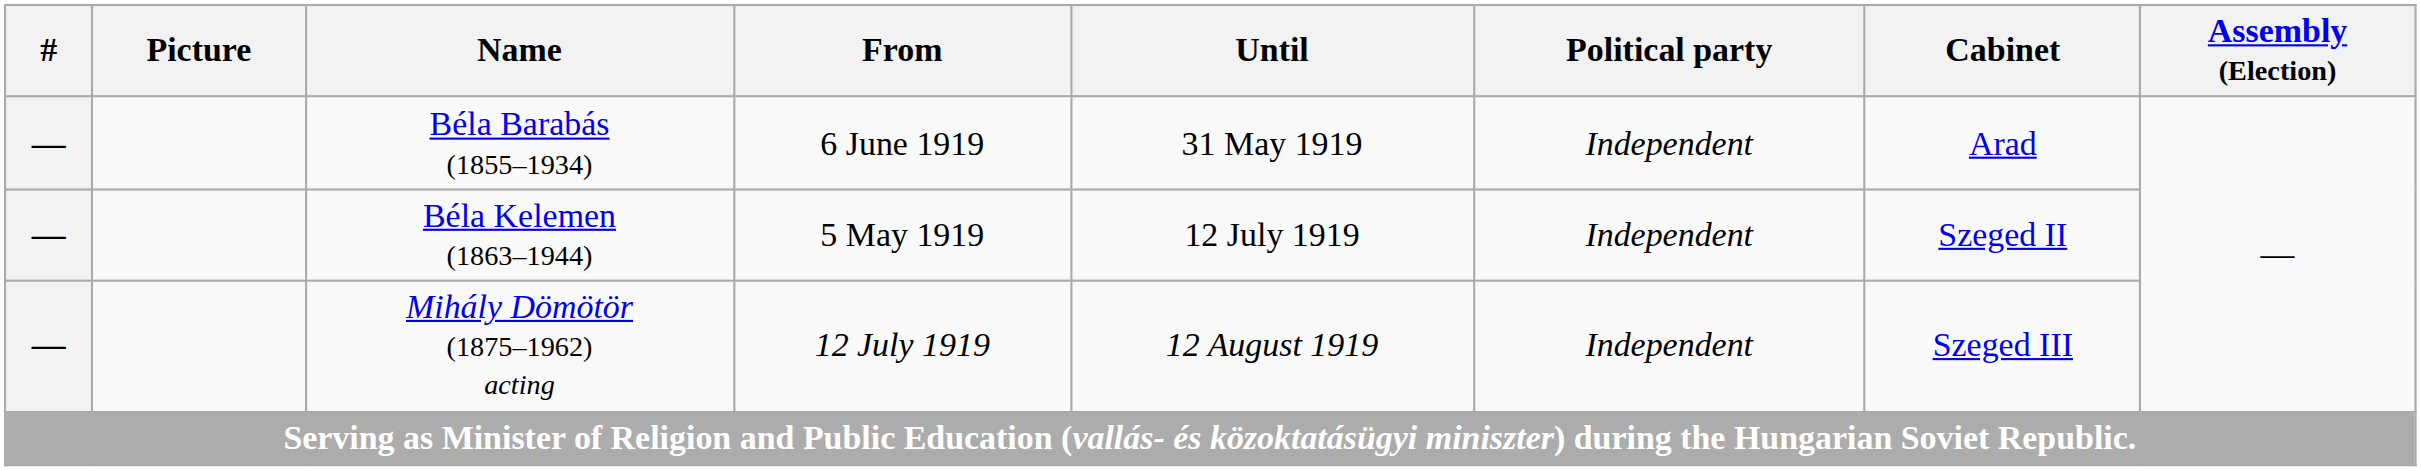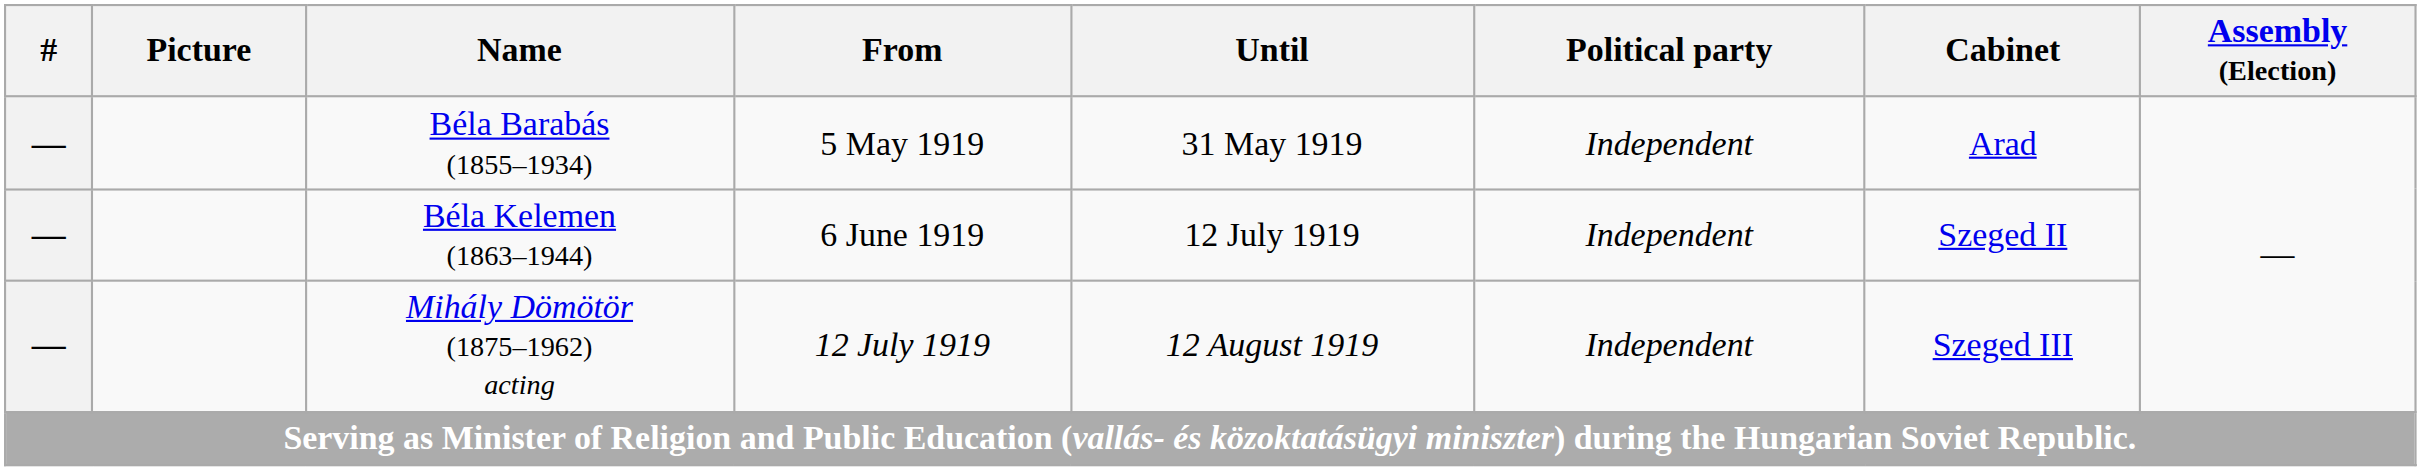(902, 142) 6 June 1919 -> (902, 142) 5 May 1919
(902, 234) 5 May 1919 -> (902, 234) 6 June 1919
